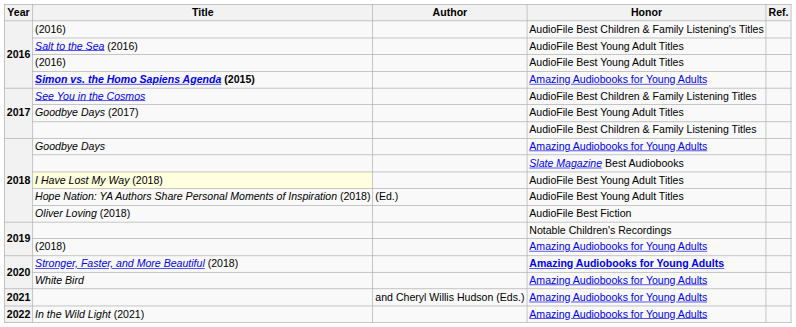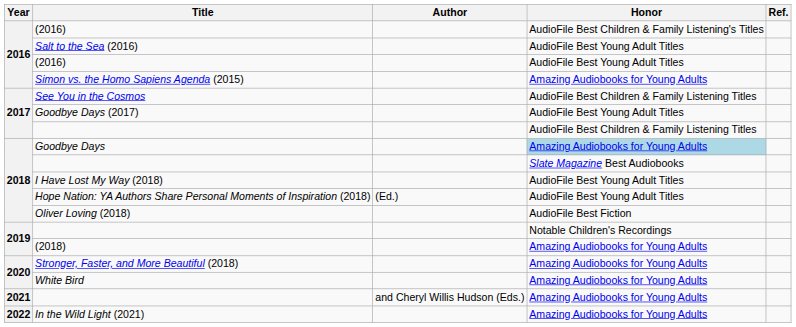(145, 79) bold -> (139, 79) normal
(618, 146) no background -> (618, 146) lightblue background
(99, 180) lightyellow background -> (99, 180) no background
(627, 264) bold -> (618, 264) normal
